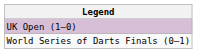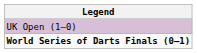(98, 41) normal -> (98, 41) bold
